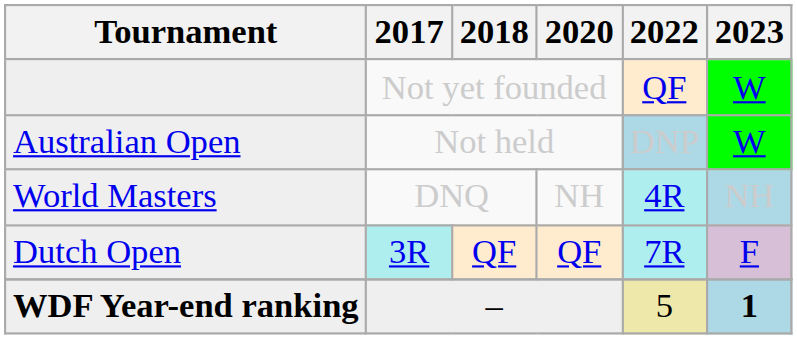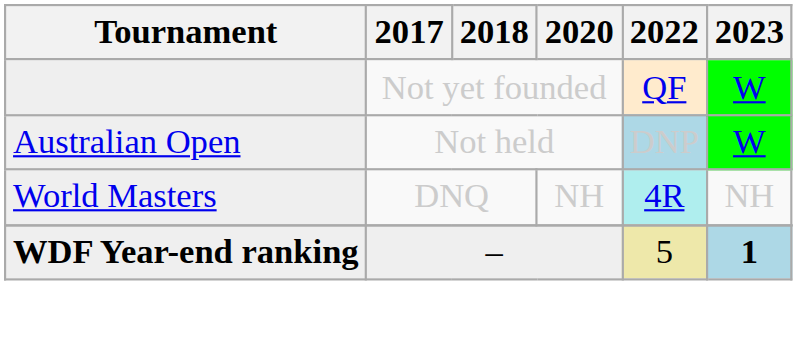(749, 196) lightblue background -> (749, 196) no background
- row: (97, 251)
